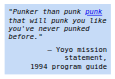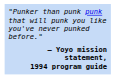(69, 58) normal -> (69, 58) bold
